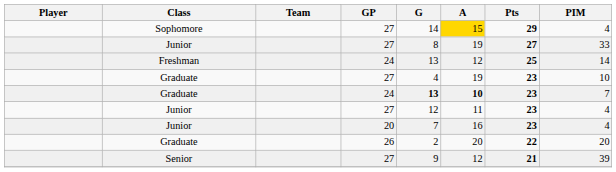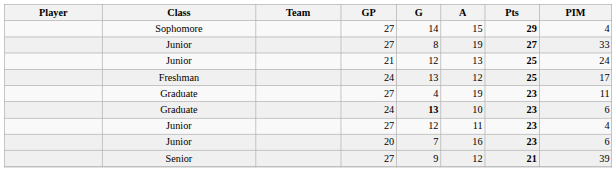(477, 28) gold background -> (477, 28) no background
+ row: (179, 61)
(604, 61) 14 -> (604, 77) 17
(604, 77) 10 -> (605, 93) 11
(477, 93) bold -> (477, 110) normal
(607, 93) 7 -> (607, 110) 6
(607, 126) 4 -> (607, 142) 6
- row: (179, 142)
